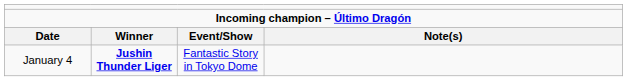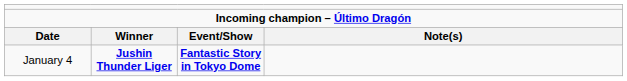(221, 60) normal -> (221, 60) bold
